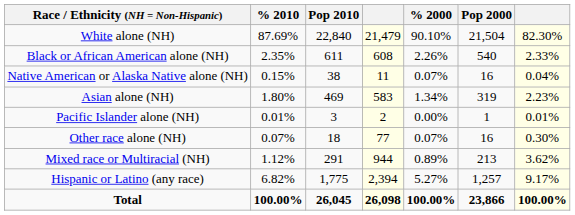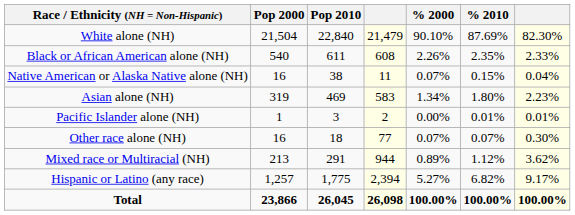columns swapped: (487, 14) <-> (278, 14)
